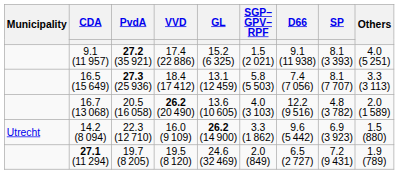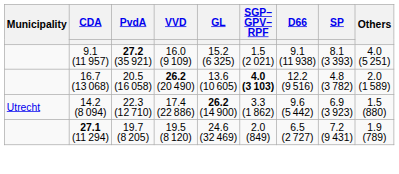(176, 57) 17.4 (22 886) -> (176, 57) 16.0 (9 109)
- row: (90, 82)
(258, 107) normal -> (258, 82) bold
(176, 132) 16.0 (9 109) -> (176, 107) 17.4 (22 886)
